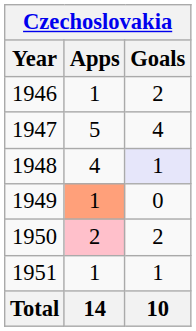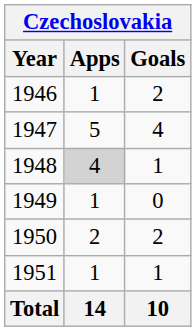(95, 165) no background -> (95, 165) lightgrey background
(158, 165) lavender background -> (158, 165) no background
(95, 201) lightsalmon background -> (95, 201) no background
(95, 237) pink background -> (95, 237) no background
